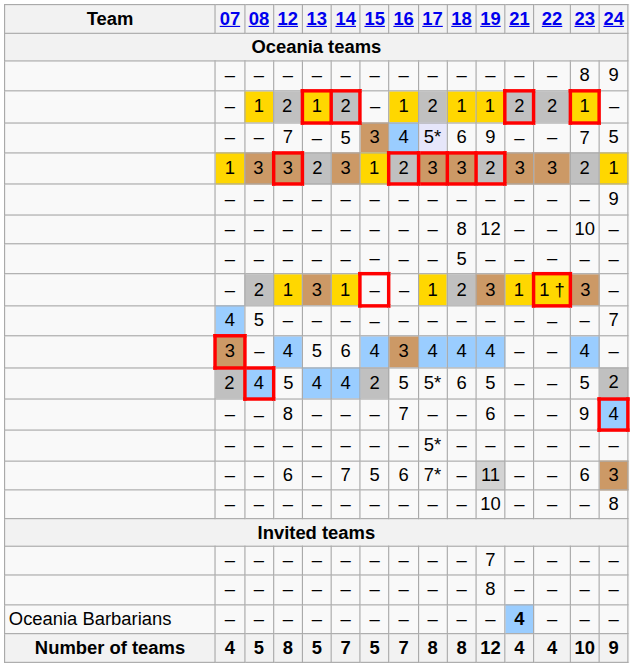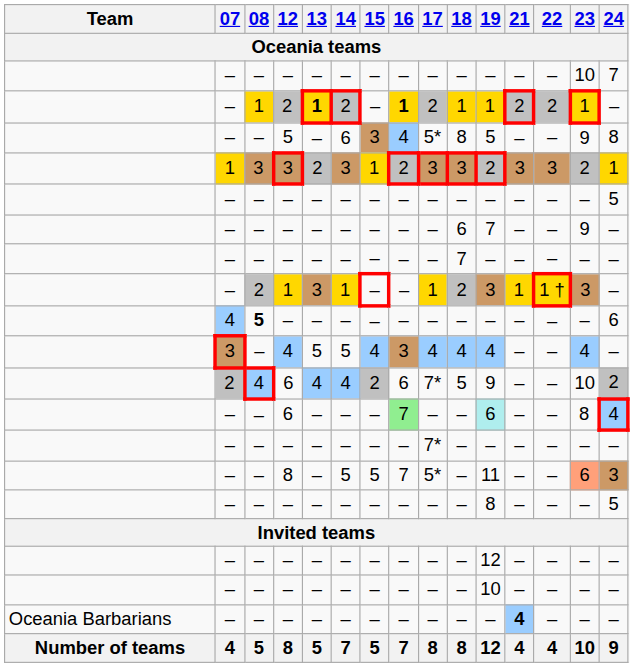(585, 75) 8 -> (585, 75) 10
(614, 75) 9 -> (614, 75) 7
(317, 106) normal -> (317, 106) bold
(404, 106) normal -> (404, 106) bold
(288, 136) 7 -> (288, 136) 5
(346, 138) 5 -> (346, 138) 6
(433, 136) lavender background -> (433, 136) no background
(462, 136) 6 -> (462, 136) 8
(490, 136) 9 -> (490, 136) 5
(585, 138) 7 -> (585, 138) 9
(614, 137) 5 -> (614, 137) 8
(614, 199) 9 -> (614, 199) 5
(462, 229) 8 -> (462, 229) 6
(490, 229) 12 -> (490, 229) 7
(585, 229) 10 -> (585, 229) 9
(462, 258) 5 -> (462, 258) 7
(259, 320) normal -> (259, 320) bold
(614, 320) 7 -> (614, 320) 6
(346, 351) 6 -> (346, 351) 5
(288, 383) 5 -> (288, 383) 6
(404, 383) 5 -> (404, 383) 6
(433, 383) 5* -> (433, 383) 7*
(462, 383) 6 -> (462, 383) 5
(490, 383) 5 -> (490, 383) 9
(585, 383) 5 -> (585, 383) 10
(288, 414) 8 -> (288, 414) 6
(404, 414) no background -> (404, 414) lightgreen background
(490, 414) no background -> (490, 414) paleturquoise background
(584, 414) 9 -> (584, 414) 8
(433, 445) 5* -> (433, 445) 7*
(288, 475) 6 -> (288, 475) 8
(346, 475) 7 -> (346, 475) 5
(404, 475) 6 -> (404, 475) 7
(433, 475) 7* -> (433, 475) 5*
(490, 475) lightgrey background -> (490, 475) no background
(585, 475) no background -> (585, 475) lightsalmon background
(490, 504) 10 -> (490, 504) 8
(614, 504) 8 -> (614, 504) 5
(490, 560) 7 -> (490, 560) 12
(490, 589) 8 -> (490, 589) 10
